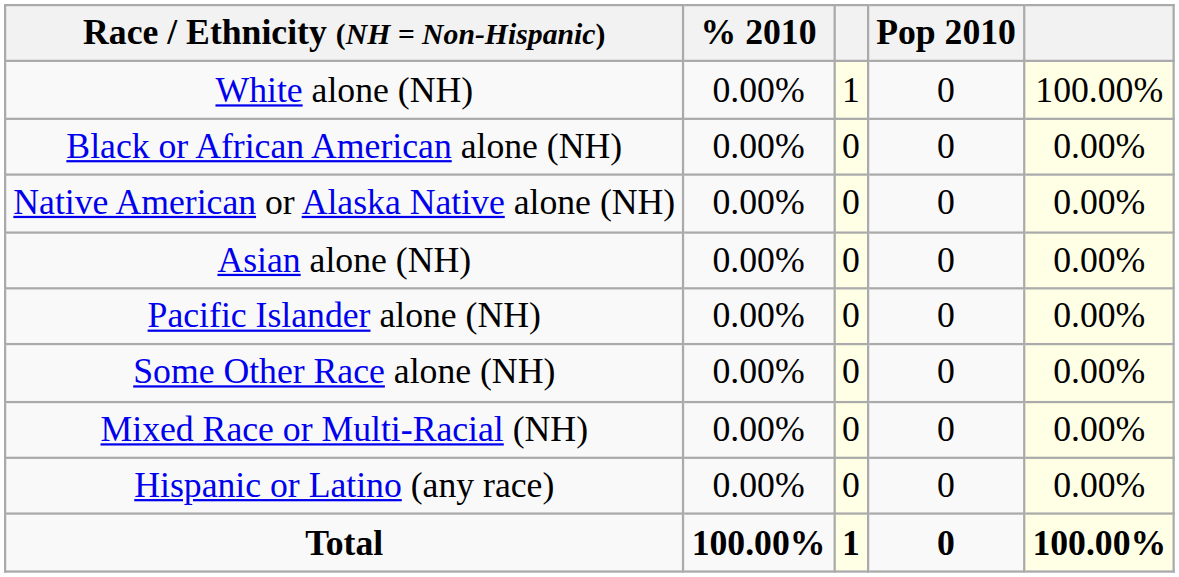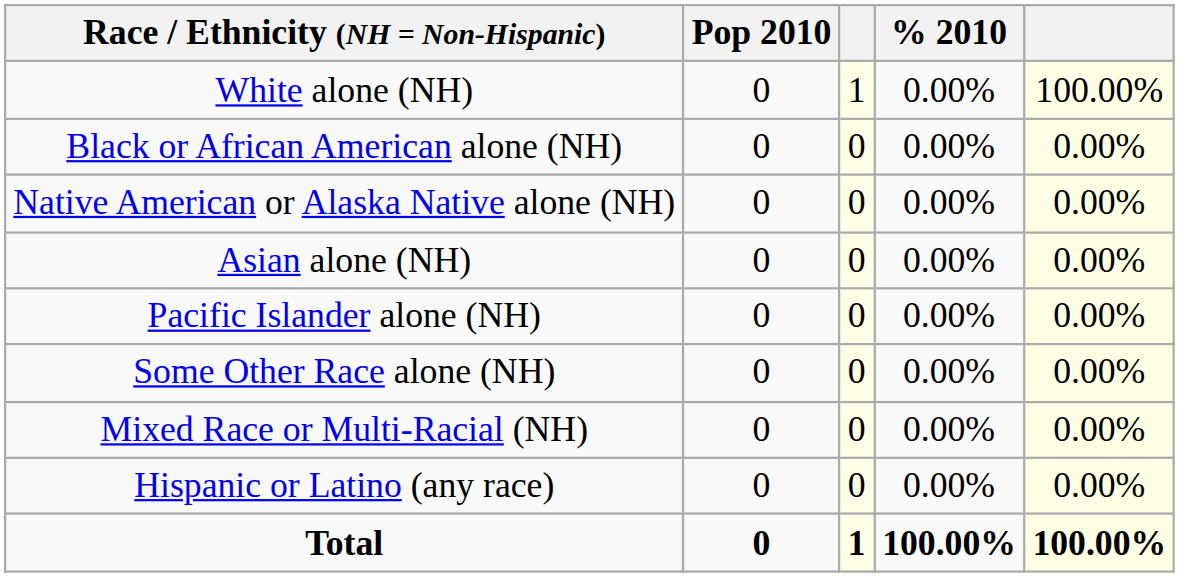columns swapped: (946, 32) <-> (759, 32)
